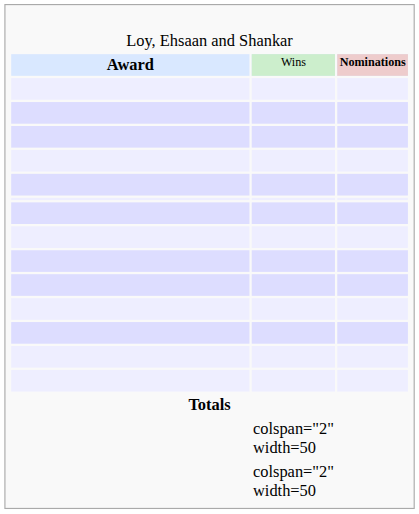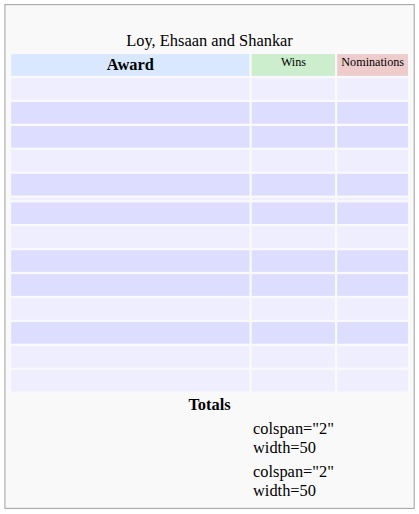(373, 61) bold -> (373, 61) normal
